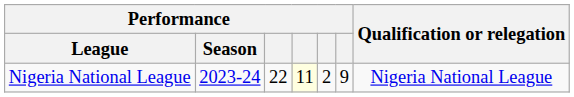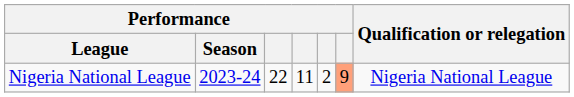(305, 77) lightyellow background -> (305, 77) no background
(344, 77) no background -> (344, 77) lightsalmon background
